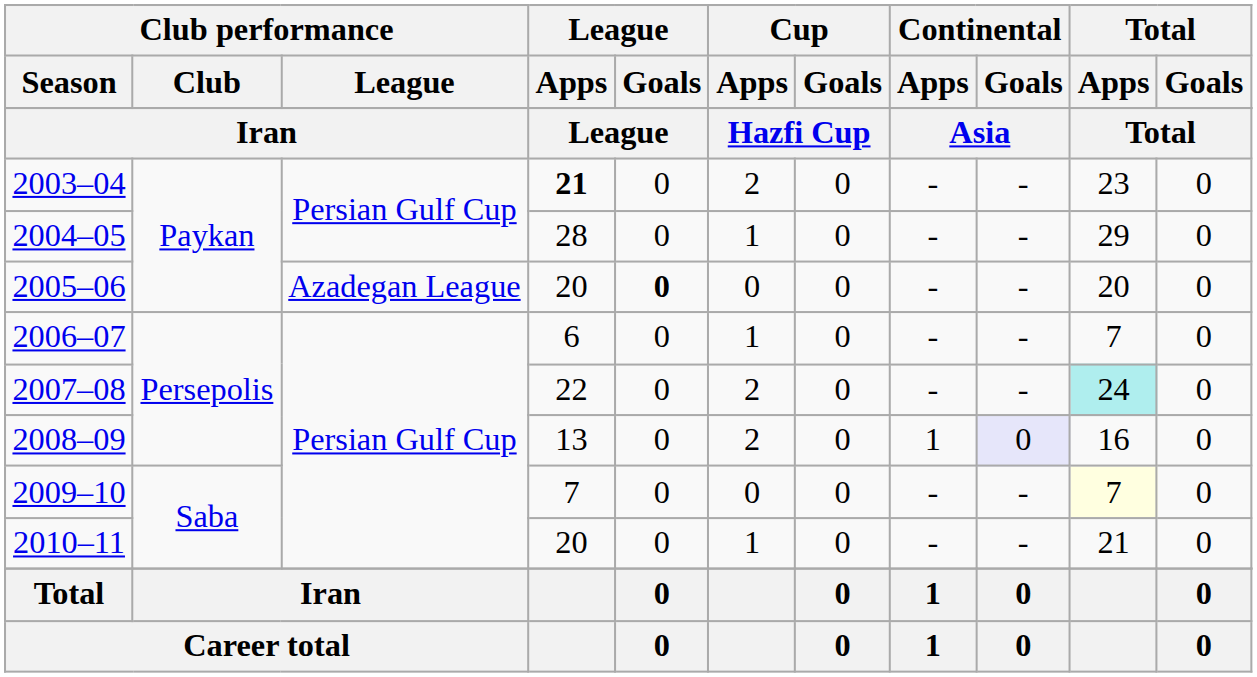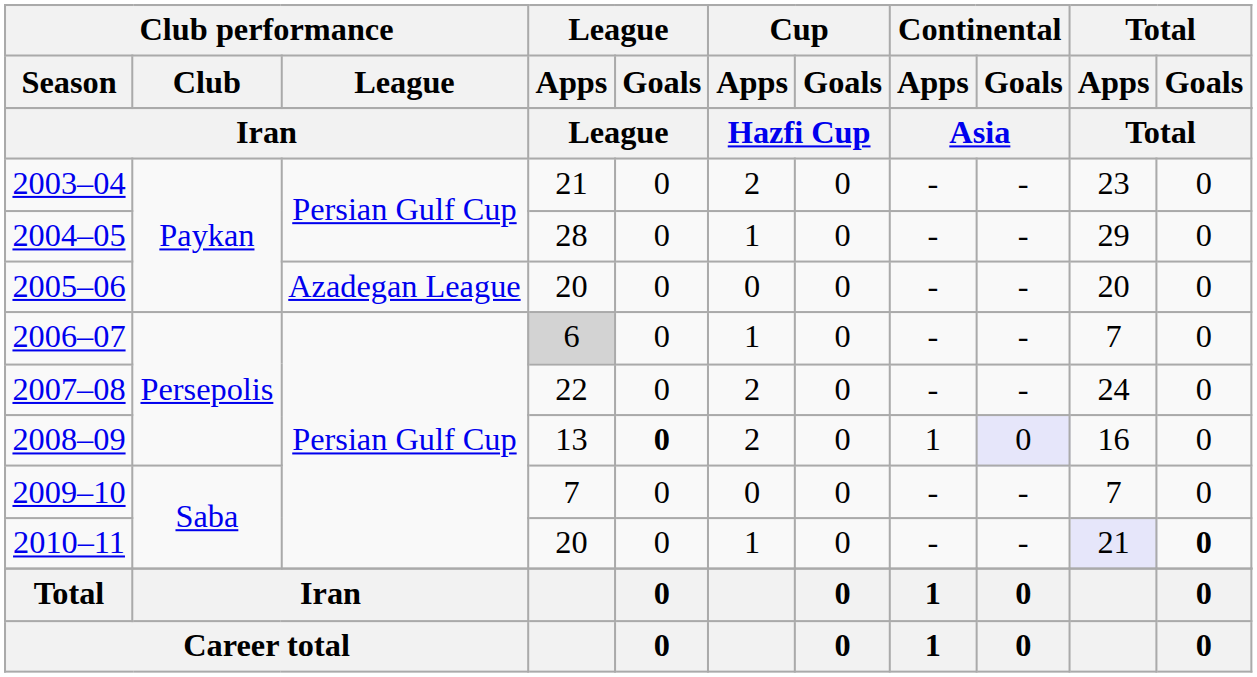(571, 183) bold -> (571, 183) normal
(662, 286) bold -> (662, 286) normal
(571, 337) no background -> (571, 337) lightgrey background
(1114, 388) paleturquoise background -> (1114, 388) no background
(662, 440) normal -> (662, 440) bold
(1114, 491) lightyellow background -> (1114, 491) no background
(1114, 542) no background -> (1114, 542) lavender background
(1204, 542) normal -> (1204, 542) bold
